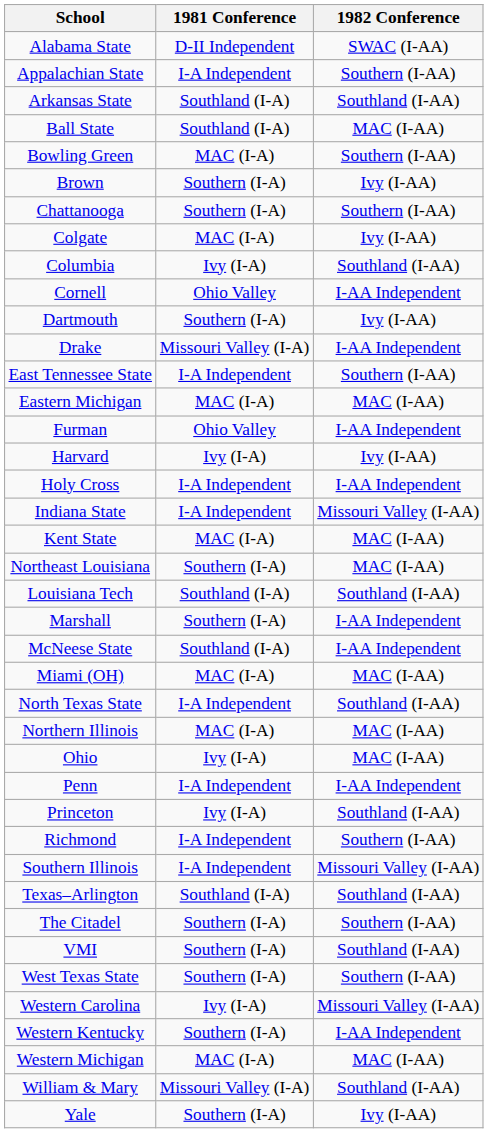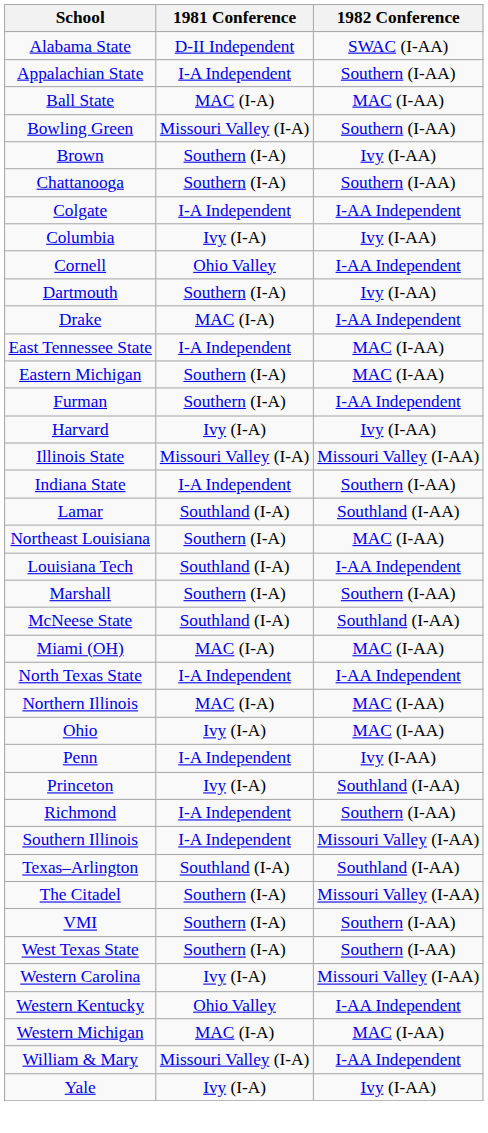- row: (80, 100)
(235, 127) Southland (I-A) -> (235, 100) MAC (I-A)
(235, 155) MAC (I-A) -> (235, 127) Missouri Valley (I-A)
(235, 237) MAC (I-A) -> (235, 210) I-A Independent
(398, 237) Ivy (I-AA) -> (398, 210) I-AA Independent
(398, 264) Southland (I-AA) -> (398, 237) Ivy (I-AA)
(235, 347) Missouri Valley (I-A) -> (235, 319) MAC (I-A)
(398, 374) Southern (I-AA) -> (398, 347) MAC (I-AA)
(235, 401) MAC (I-A) -> (235, 374) Southern (I-A)
(235, 429) Ohio Valley -> (235, 401) Southern (I-A)
- row: (80, 484)
+ row: (80, 456)
(398, 511) Missouri Valley (I-AA) -> (398, 484) Southern (I-AA)
- row: (80, 538)
+ row: (80, 511)
(398, 593) Southland (I-AA) -> (398, 566) I-AA Independent
(398, 621) I-AA Independent -> (398, 593) Southern (I-AA)
(398, 648) I-AA Independent -> (398, 621) Southland (I-AA)
(398, 703) Southland (I-AA) -> (398, 675) I-AA Independent
(398, 785) I-AA Independent -> (398, 758) Ivy (I-AA)
(398, 922) Southern (I-AA) -> (398, 895) Missouri Valley (I-AA)
(398, 949) Southland (I-AA) -> (398, 922) Southern (I-AA)
(235, 1032) Southern (I-A) -> (235, 1004) Ohio Valley
(398, 1086) Southland (I-AA) -> (398, 1059) I-AA Independent
(235, 1114) Southern (I-A) -> (235, 1086) Ivy (I-A)
